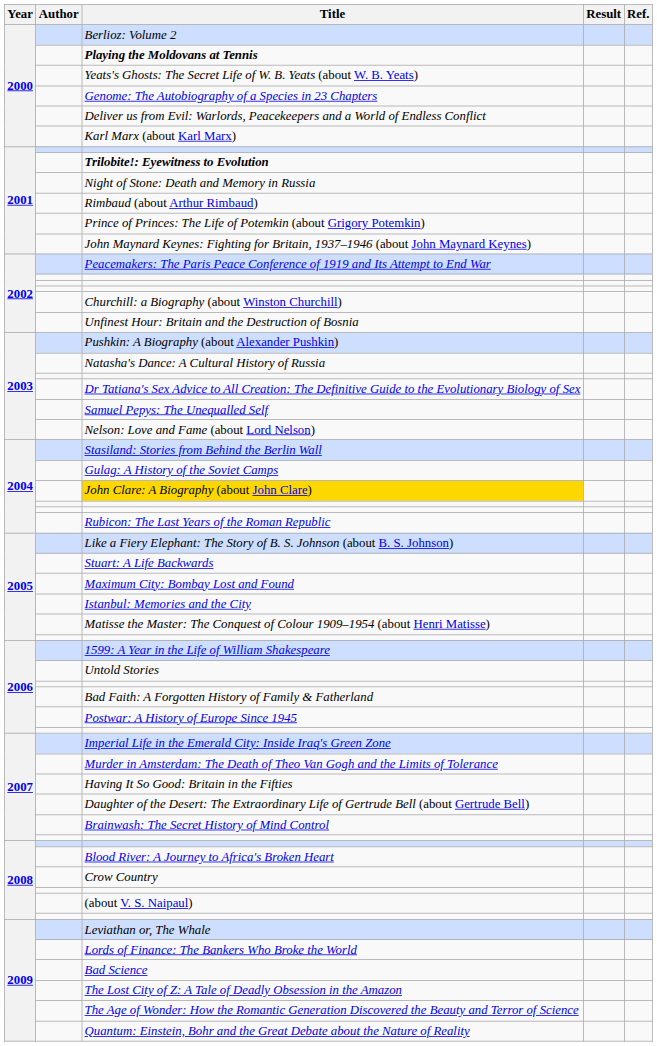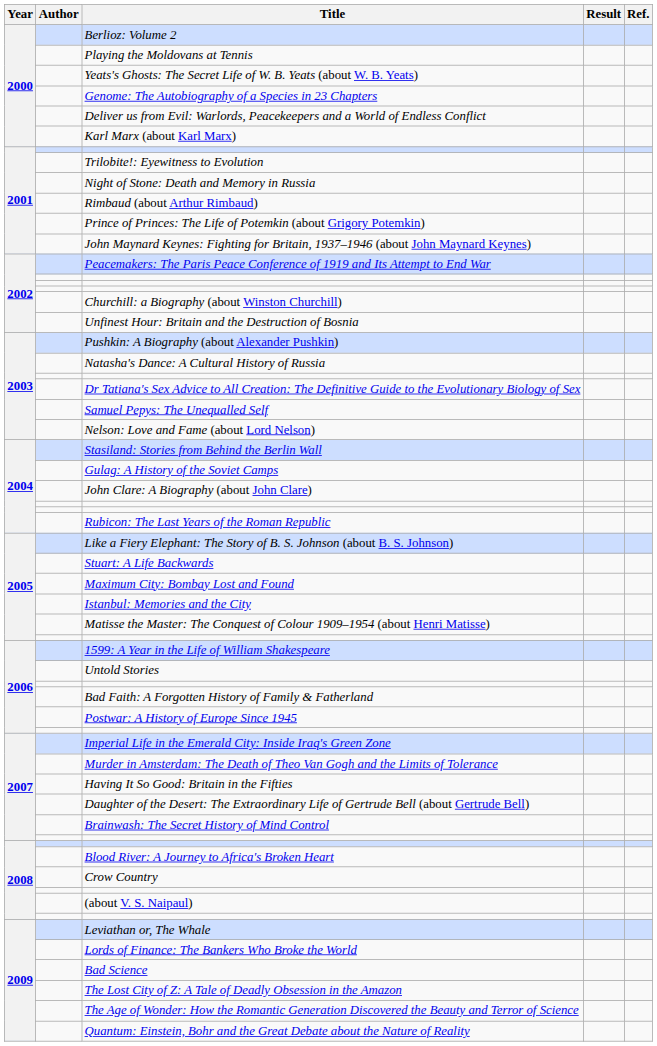(171, 55) bold -> (169, 55) normal
(177, 162) bold -> (174, 162) normal
(198, 490) gold background -> (198, 490) no background
